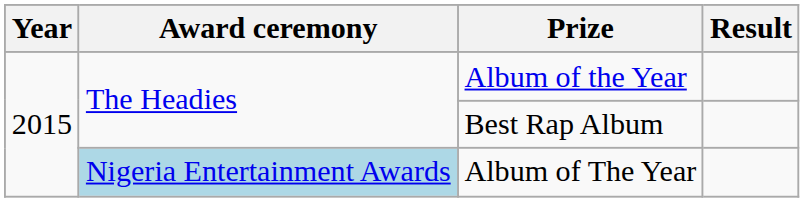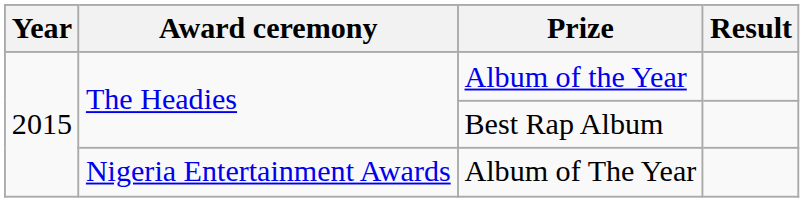(268, 171) lightblue background -> (268, 171) no background
